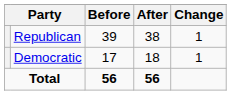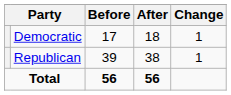rows swapped: (47, 36) <-> (48, 57)
